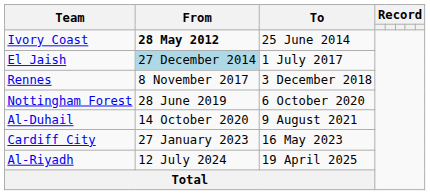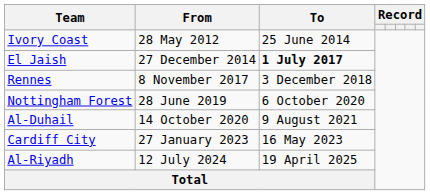(179, 40) bold -> (179, 40) normal
(197, 60) lightblue background -> (197, 60) no background
(302, 60) normal -> (302, 60) bold
